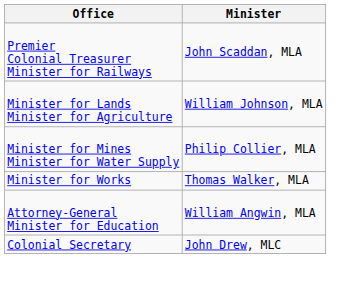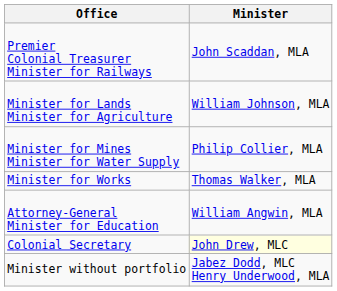(233, 244) no background -> (240, 244) lightyellow background
+ row: (97, 270)
